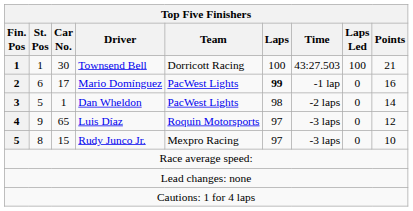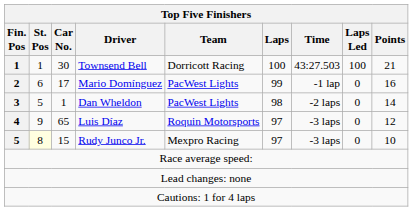(277, 83) bold -> (277, 83) normal
(40, 140) no background -> (40, 140) lightyellow background
